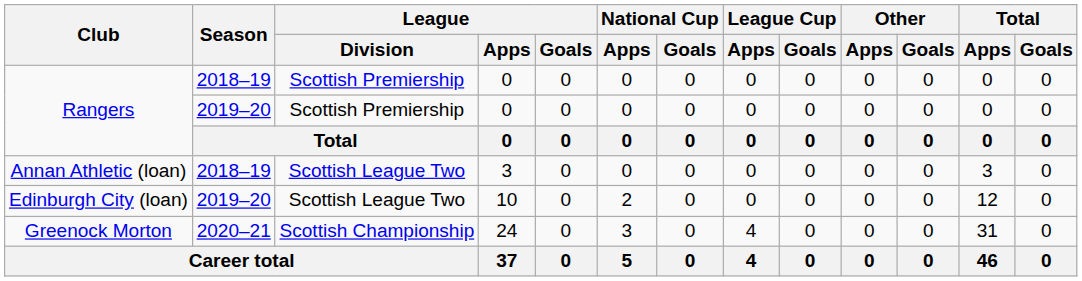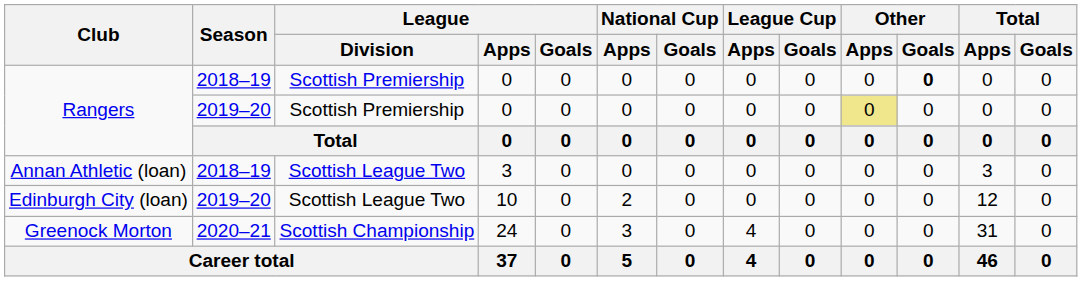(928, 79) normal -> (928, 79) bold
(869, 110) no background -> (869, 110) khaki background
